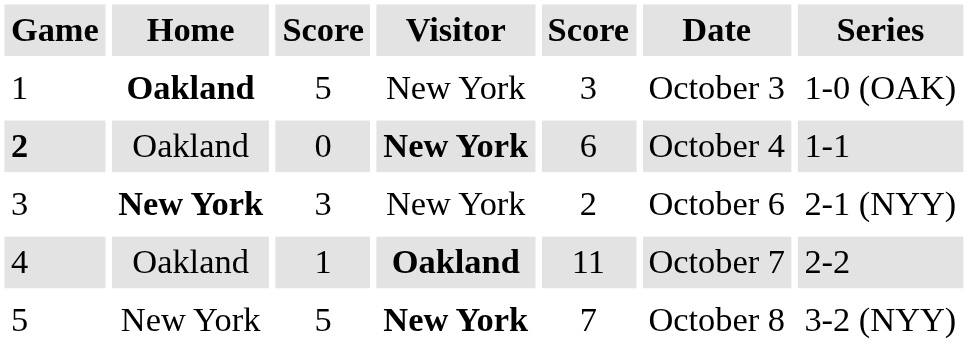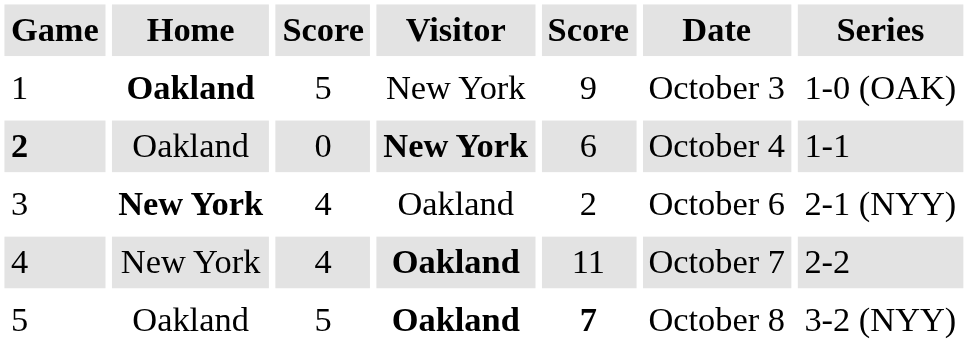(588, 87) 3 -> (588, 87) 9
(323, 203) 3 -> (323, 203) 4
(456, 203) New York -> (456, 203) Oakland
(191, 261) Oakland -> (191, 261) New York
(323, 261) 1 -> (323, 261) 4
(191, 319) New York -> (191, 319) Oakland
(456, 319) New York -> (456, 319) Oakland
(588, 319) normal -> (588, 319) bold
